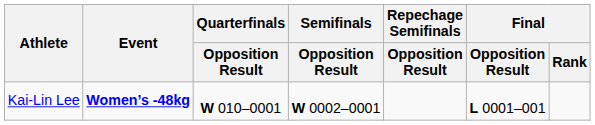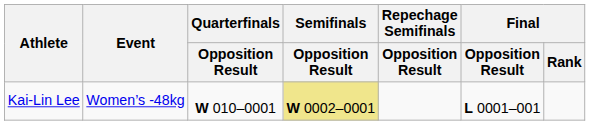(138, 101) bold -> (136, 101) normal
(336, 109) no background -> (331, 109) khaki background
